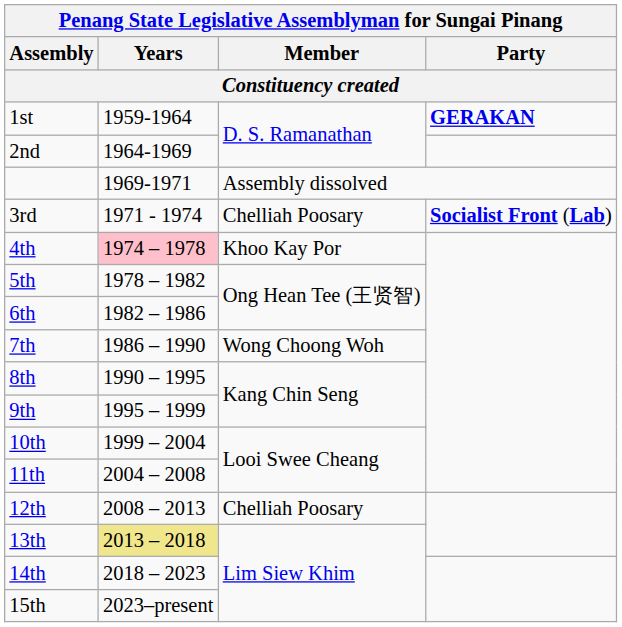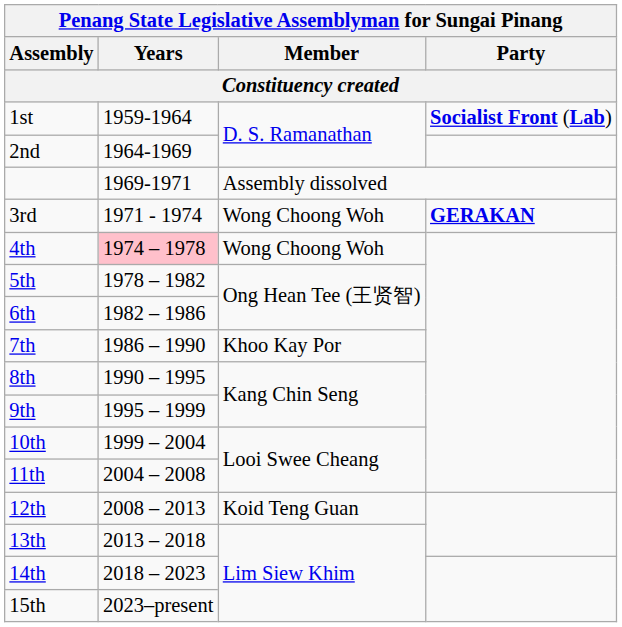(482, 118) GERAKAN -> (521, 118) Socialist Front (Lab)
(293, 215) Chelliah Poosary -> (303, 215) Wong Choong Woh
(521, 215) Socialist Front (Lab) -> (482, 215) GERAKAN
(282, 248) Khoo Kay Por -> (303, 248) Wong Choong Woh
(303, 345) Wong Choong Woh -> (282, 345) Khoo Kay Por
(293, 507) Chelliah Poosary -> (291, 507) Koid Teng Guan
(154, 540) khaki background -> (154, 540) no background
